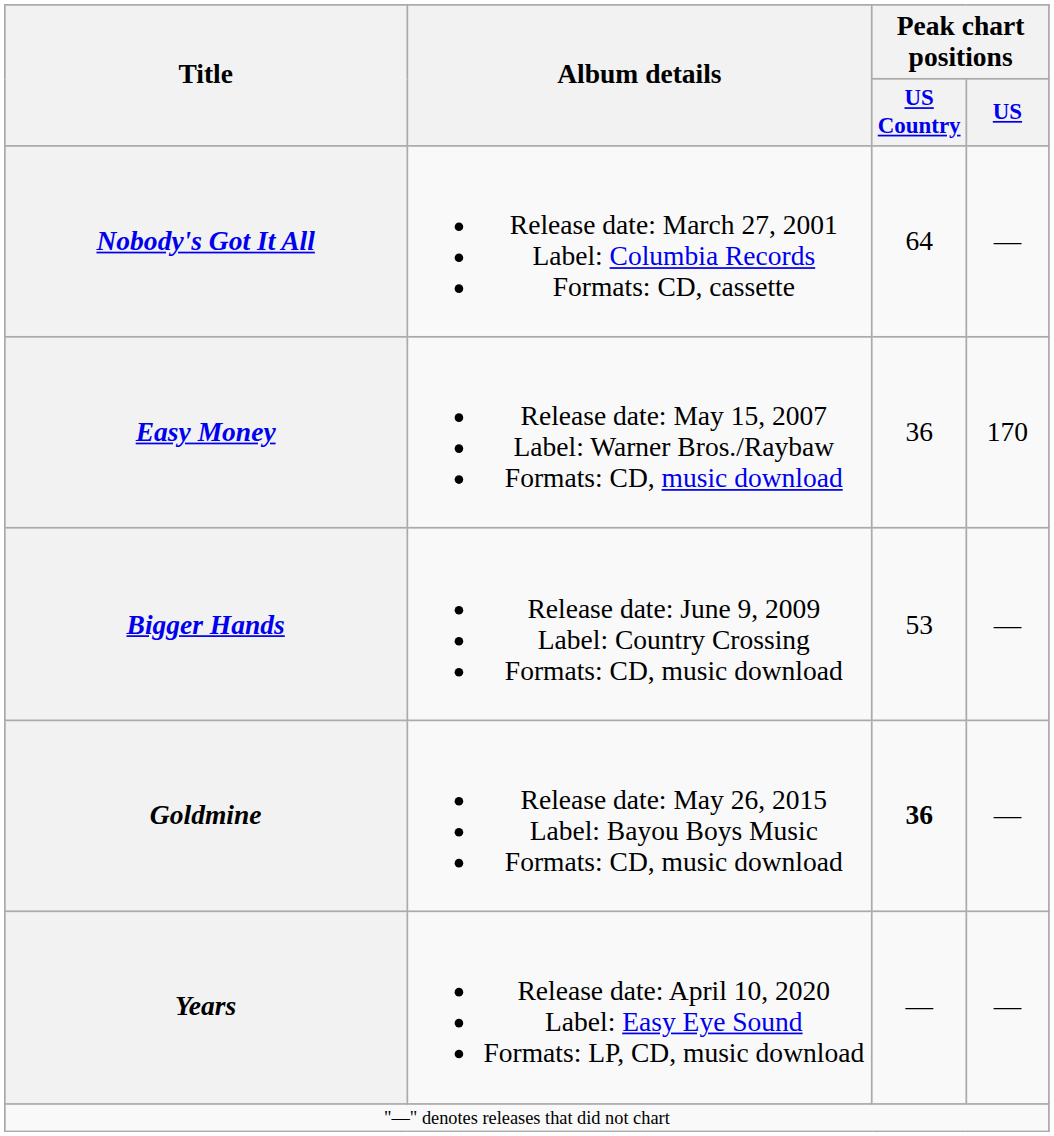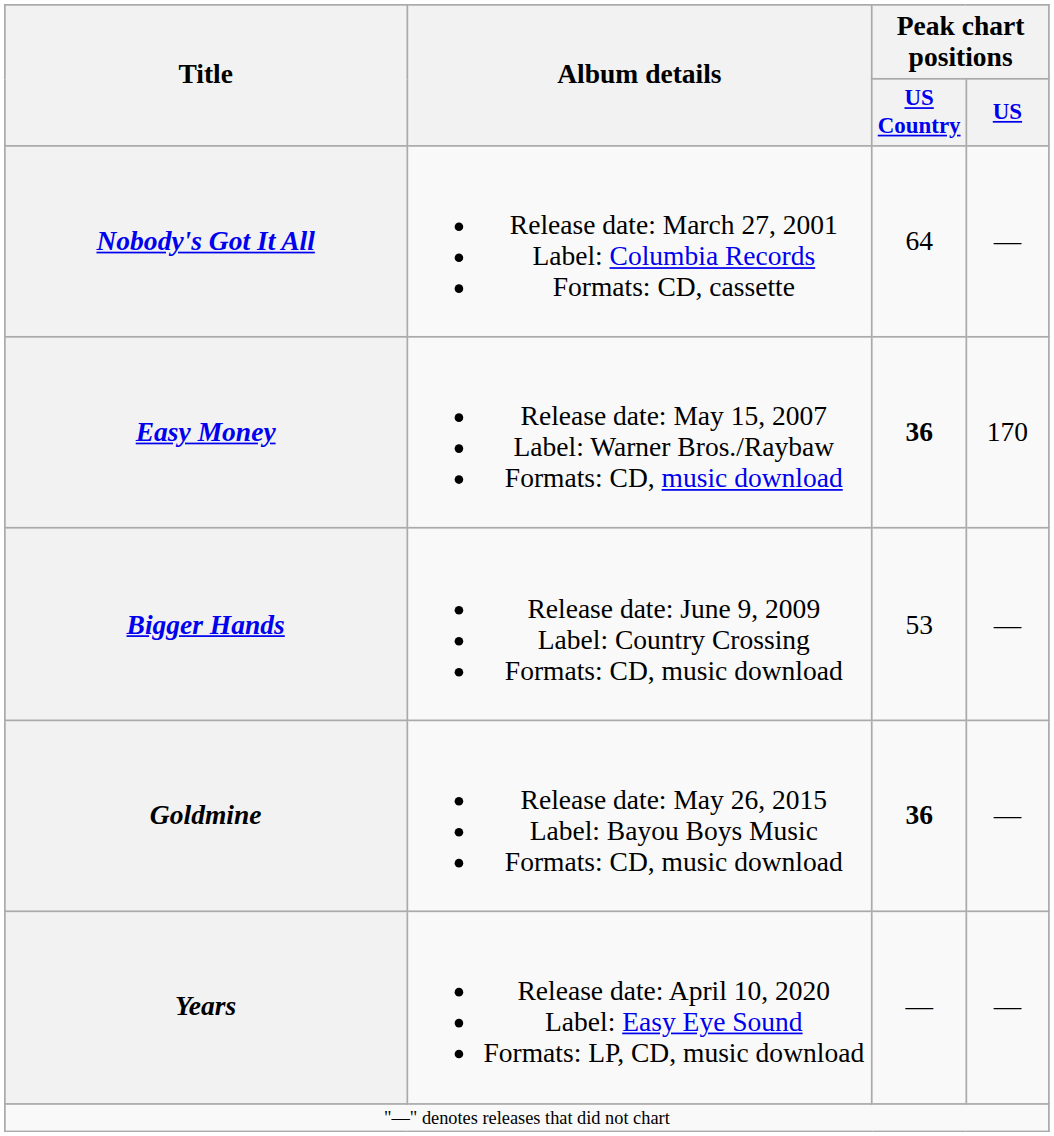(919, 432) normal -> (919, 432) bold
